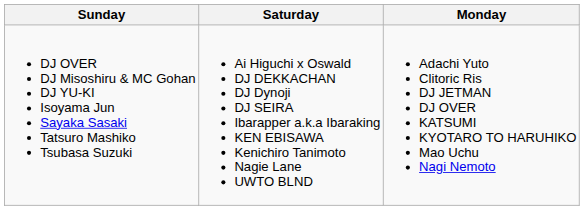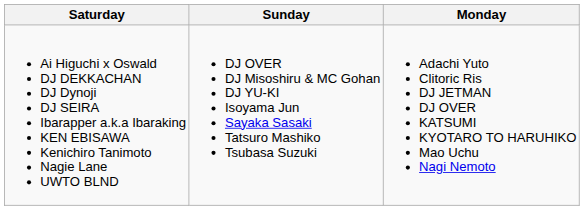columns swapped: (291, 14) <-> (101, 14)
